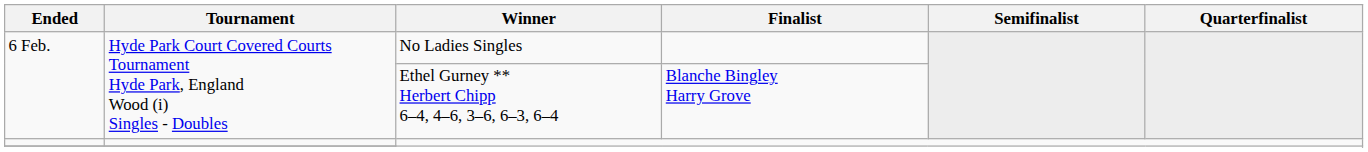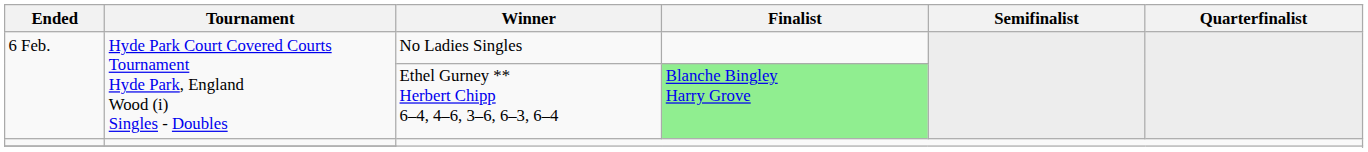(722, 86) no background -> (722, 86) lightgreen background
